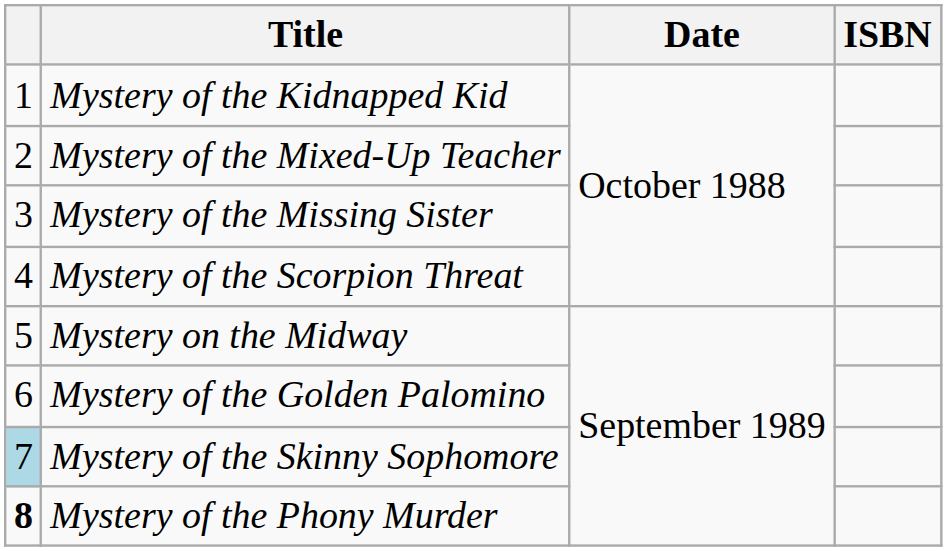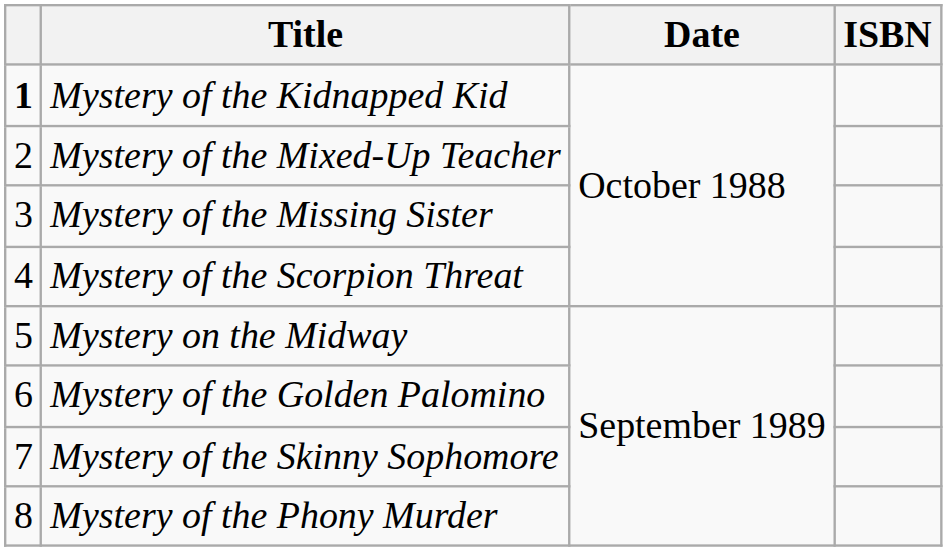(23, 94) normal -> (23, 94) bold
(23, 455) lightblue background -> (23, 455) no background
(23, 515) bold -> (23, 515) normal
